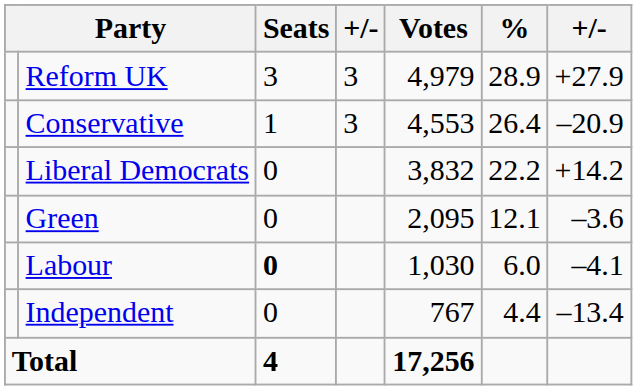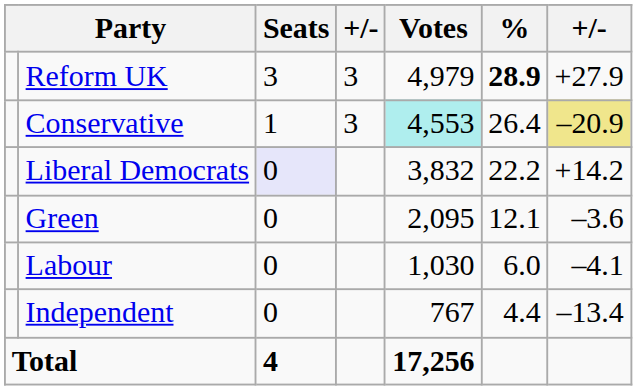(515, 75) normal -> (515, 75) bold
(441, 123) no background -> (441, 123) paleturquoise background
(590, 123) no background -> (590, 123) khaki background
(270, 170) no background -> (270, 170) lavender background
(270, 265) bold -> (270, 265) normal
